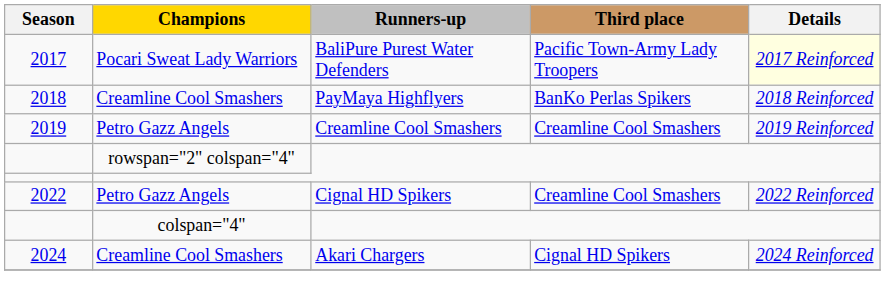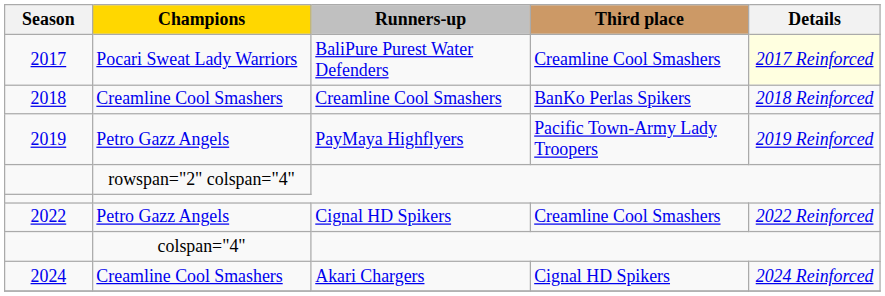(626, 59) Pacific Town-Army Lady Troopers -> (627, 59) Creamline Cool Smashers
(389, 99) PayMaya Highflyers -> (408, 99) Creamline Cool Smashers
(408, 129) Creamline Cool Smashers -> (389, 139) PayMaya Highflyers
(627, 129) Creamline Cool Smashers -> (626, 139) Pacific Town-Army Lady Troopers
